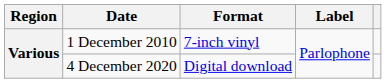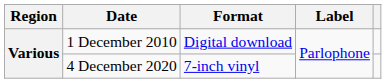(222, 41) 7-inch vinyl -> (238, 41) Digital download
(238, 66) Digital download -> (222, 66) 7-inch vinyl
